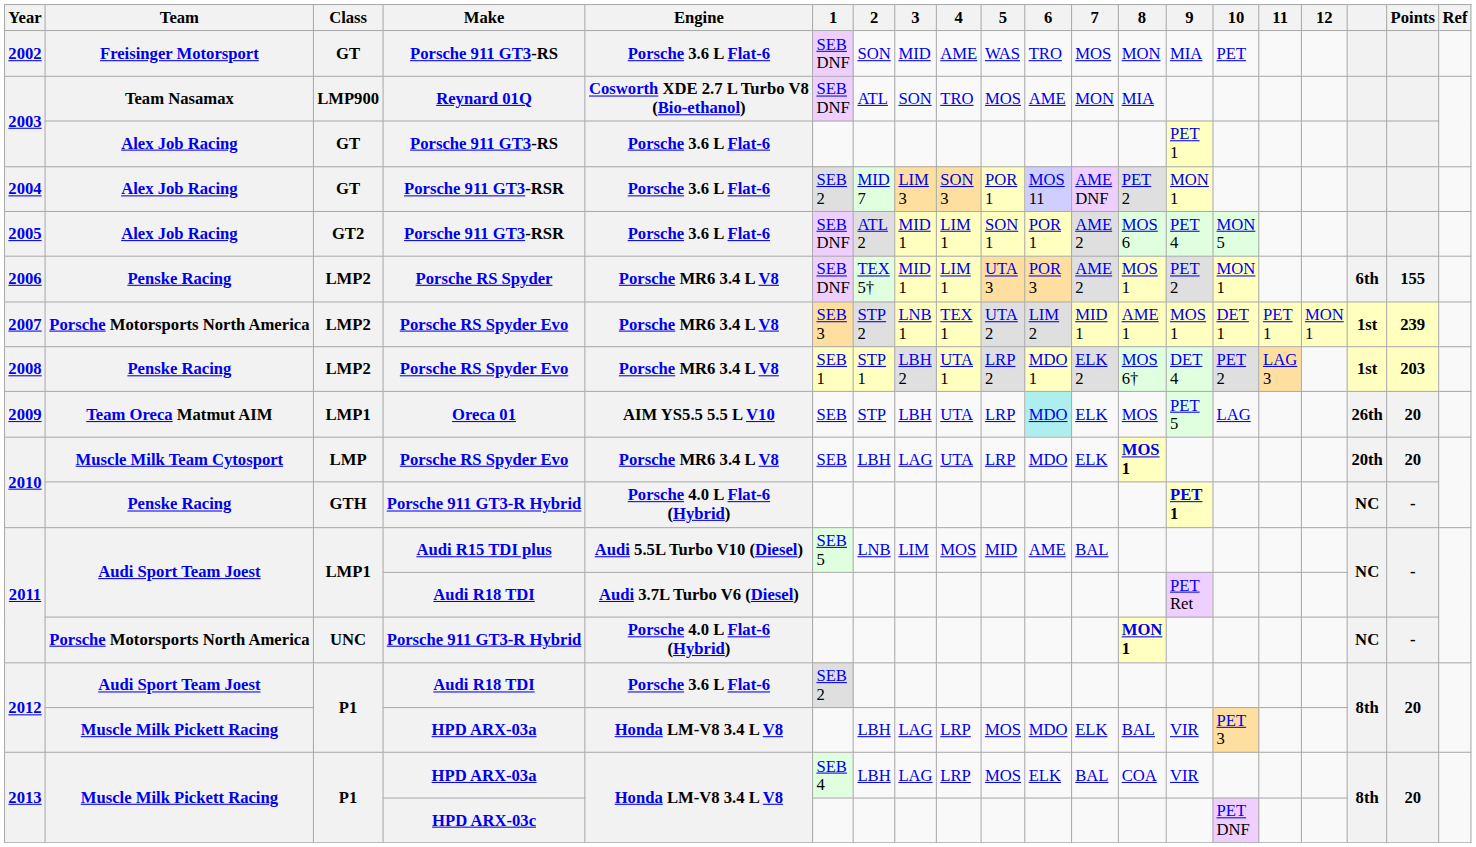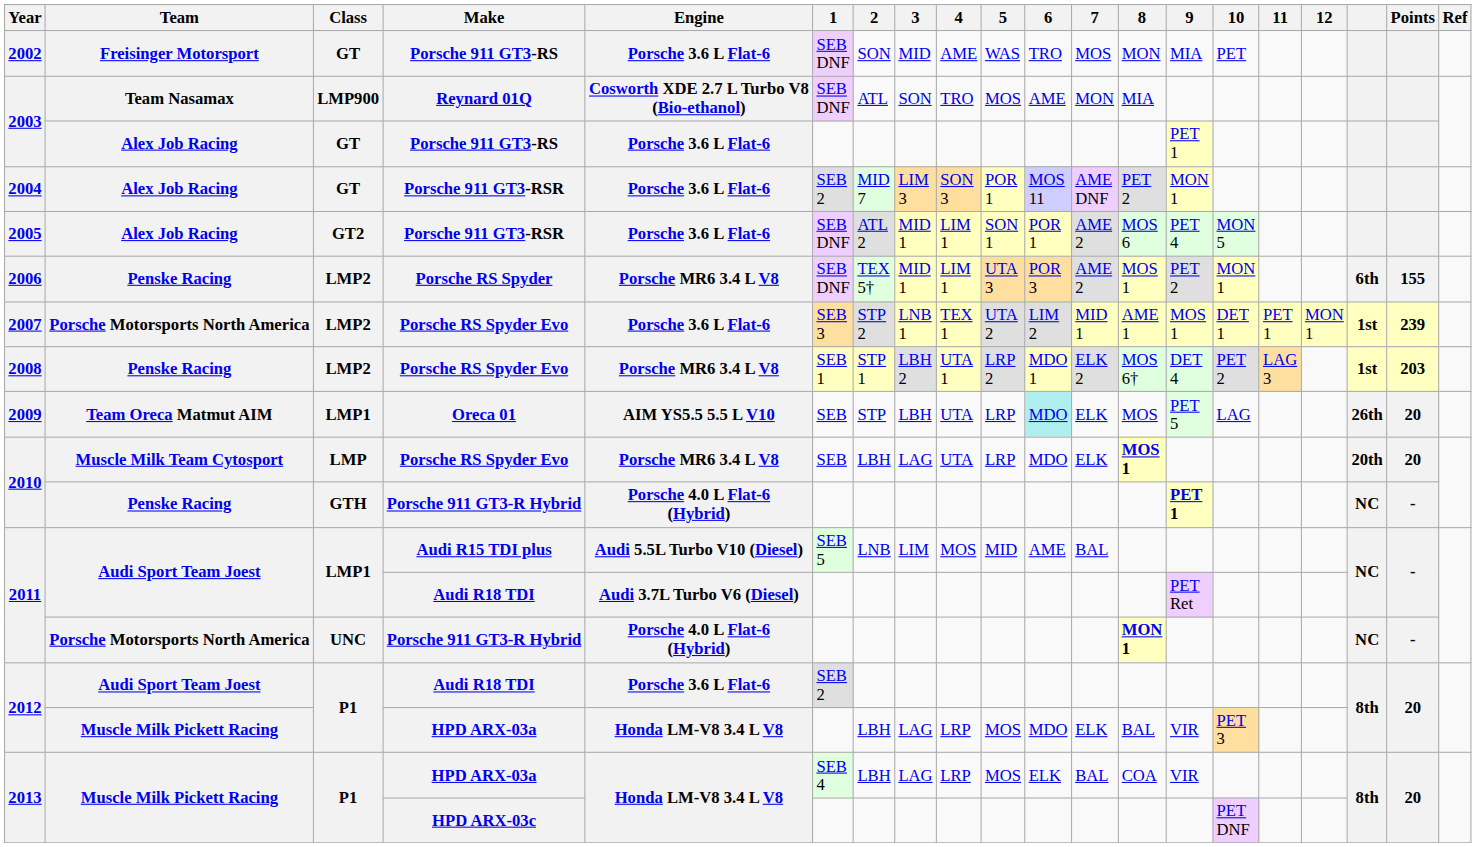(699, 324) Porsche MR6 3.4 L V8 -> (699, 324) Porsche 3.6 L Flat-6
